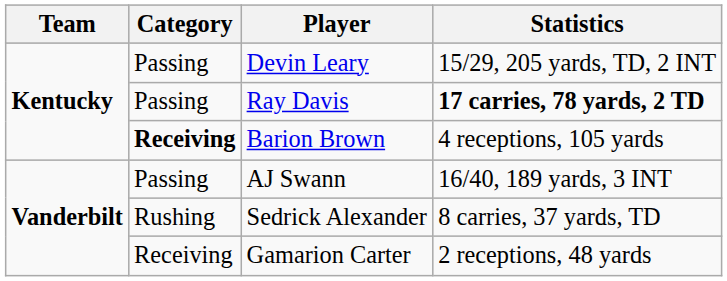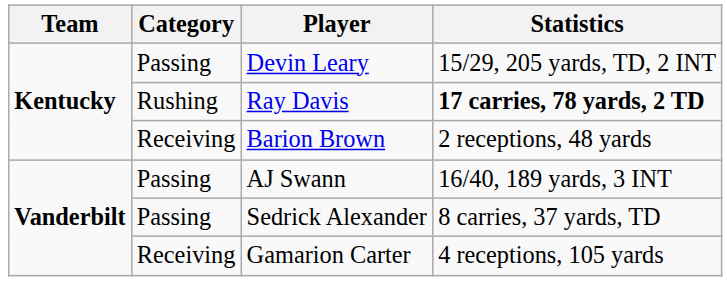(171, 101) Passing -> (177, 101) Rushing
(185, 139) bold -> (186, 139) normal
(551, 139) 4 receptions, 105 yards -> (545, 139) 2 receptions, 48 yards
(175, 216) Rushing -> (174, 216) Passing
(545, 255) 2 receptions, 48 yards -> (551, 255) 4 receptions, 105 yards
